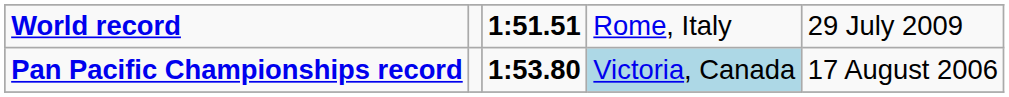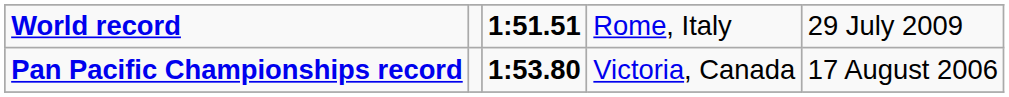(694, 69) lightblue background -> (694, 69) no background
